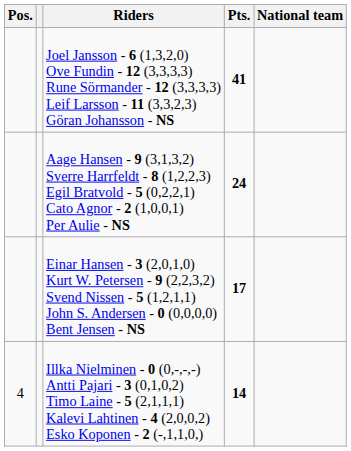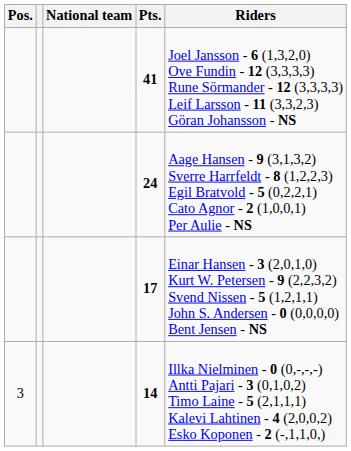columns swapped: (300, 15) <-> (134, 15)
(20, 393) 4 -> (20, 393) 3
